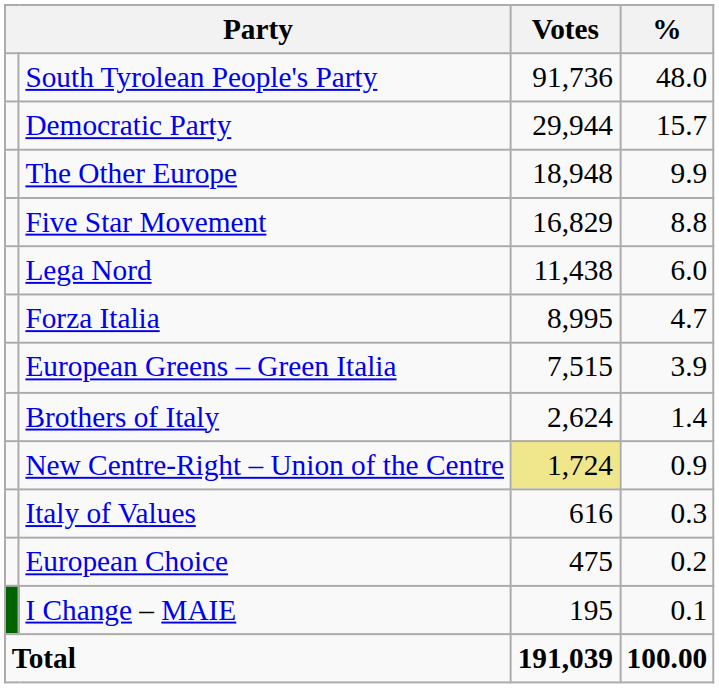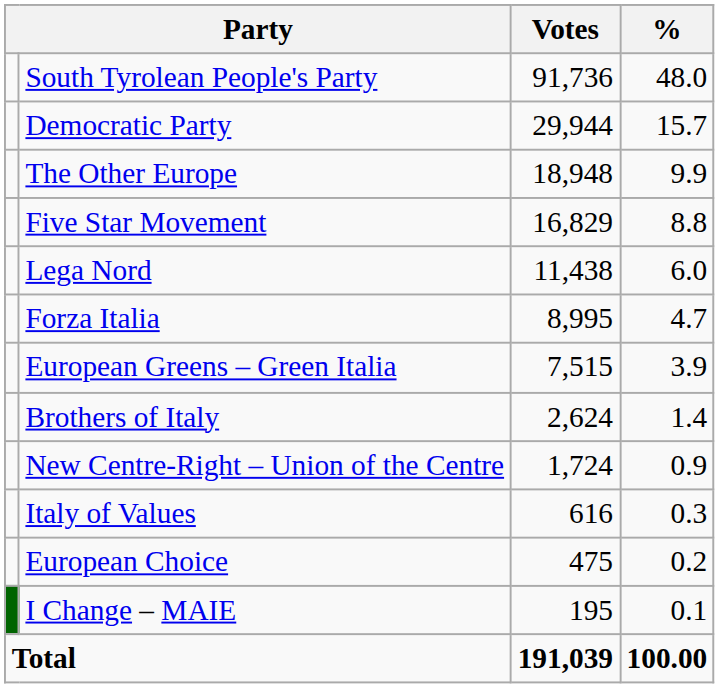(580, 464) khaki background -> (580, 464) no background
